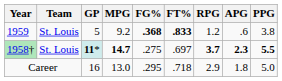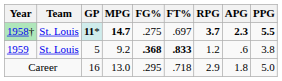rows swapped: (21, 49) <-> (18, 31)
